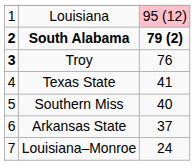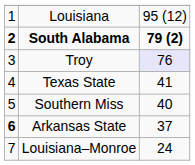(165, 16) pink background -> (165, 16) no background
(12, 60) bold -> (12, 60) normal
(165, 60) no background -> (165, 60) lavender background
(12, 126) normal -> (12, 126) bold
